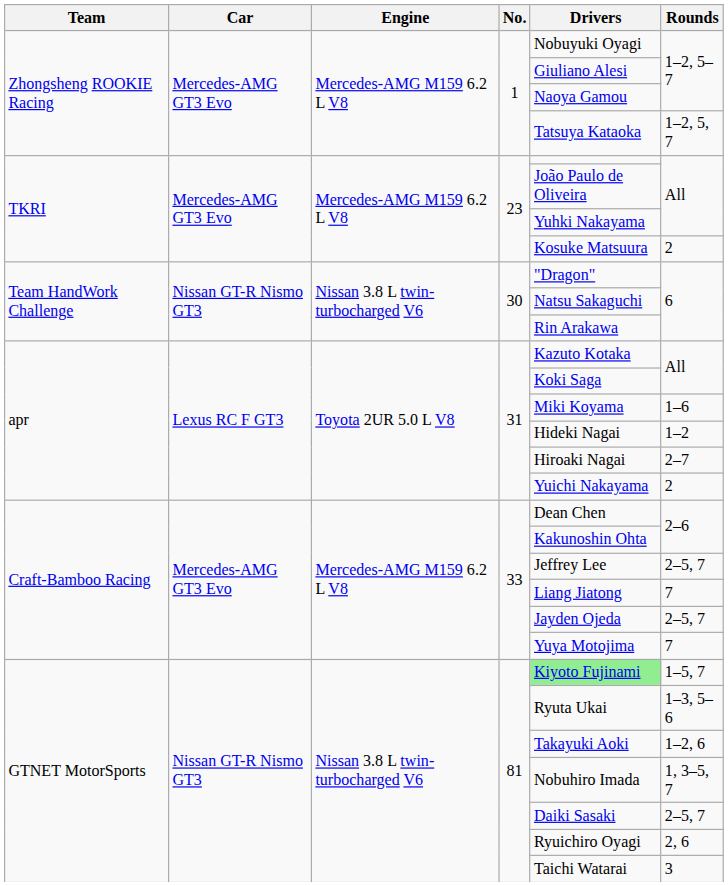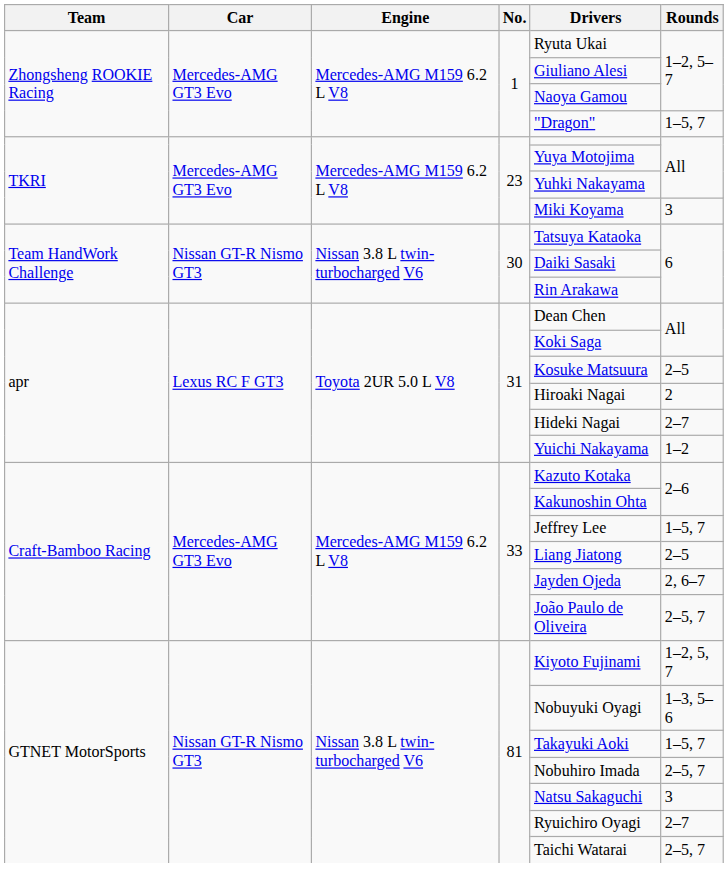(588, 43) Nobuyuki Oyagi -> (570, 43) Ryuta Ukai
(588, 132) Tatsuya Kataoka -> (565, 123) "Dragon"
(687, 132) 1–2, 5, 7 -> (685, 123) 1–5, 7
(579, 185) João Paulo de Oliveira -> (584, 157) Yuya Motojima
(591, 248) Kosuke Matsuura -> (579, 210) Miki Koyama
(669, 248) 2 -> (669, 210) 3
(565, 274) "Dragon" -> (588, 236) Tatsuya Kataoka
(588, 300) Natsu Sakaguchi -> (575, 263) Daiki Sasaki
(582, 353) Kazuto Kotaka -> (570, 316) Dean Chen
(579, 406) Miki Koyama -> (591, 369) Kosuke Matsuura
(677, 406) 1–6 -> (677, 369) 2–5
(577, 433) Hideki Nagai -> (580, 395) Hiroaki Nagai
(677, 433) 1–2 -> (669, 395) 2
(580, 459) Hiroaki Nagai -> (577, 422) Hideki Nagai
(669, 486) 2 -> (677, 448) 1–2
(570, 512) Dean Chen -> (582, 475) Kazuto Kotaka
(685, 565) 2–5, 7 -> (685, 527) 1–5, 7
(669, 592) 7 -> (677, 554) 2–5
(685, 618) 2–5, 7 -> (685, 580) 2, 6–7
(584, 645) Yuya Motojima -> (579, 616) João Paulo de Oliveira
(669, 645) 7 -> (685, 616) 2–5, 7
(587, 671) lightgreen background -> (587, 662) no background
(685, 671) 1–5, 7 -> (687, 662) 1–2, 5, 7
(570, 707) Ryuta Ukai -> (588, 707) Nobuyuki Oyagi
(685, 743) 1–2, 6 -> (685, 743) 1–5, 7
(687, 779) 1, 3–5, 7 -> (685, 769) 2–5, 7
(575, 815) Daiki Sasaki -> (588, 796) Natsu Sakaguchi
(685, 815) 2–5, 7 -> (669, 796) 3
(677, 841) 2, 6 -> (677, 822) 2–7
(669, 868) 3 -> (685, 849) 2–5, 7
